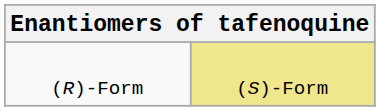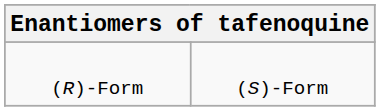(282, 89) khaki background -> (282, 89) no background
